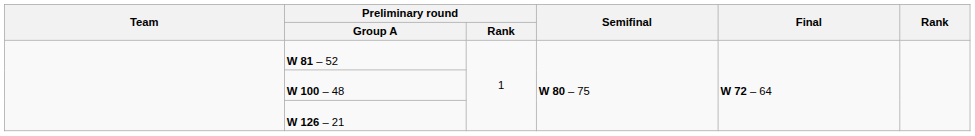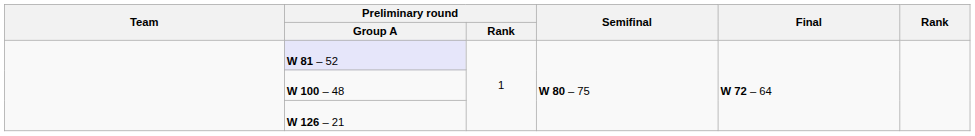(312, 62) no background -> (312, 62) lavender background
